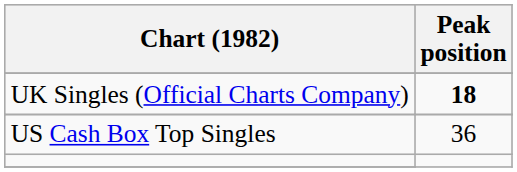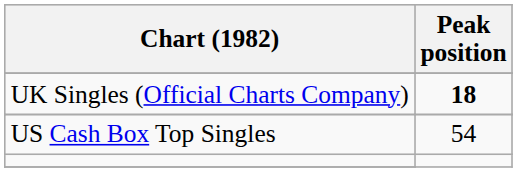(464, 133) 36 -> (464, 133) 54
